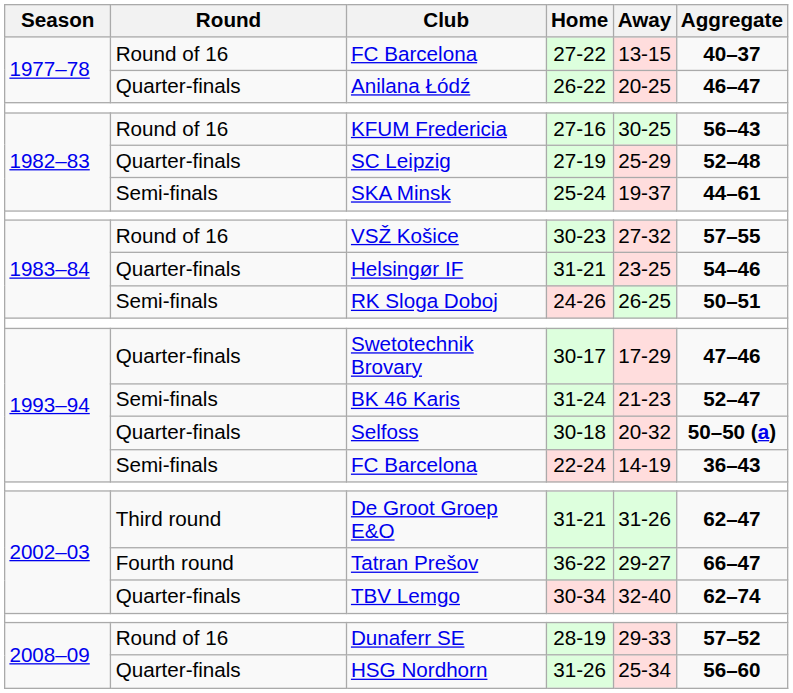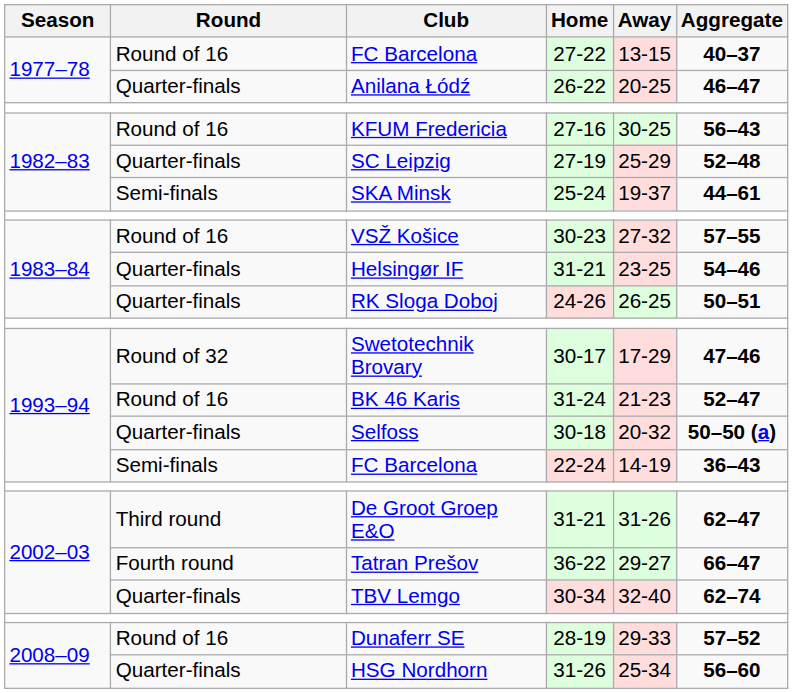(167, 301) Semi-finals -> (178, 301) Quarter-finals
(178, 355) Quarter-finals -> (172, 355) Round of 32
(167, 399) Semi-finals -> (172, 399) Round of 16
